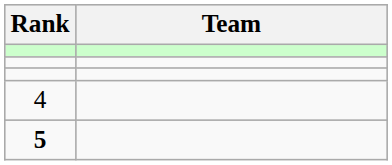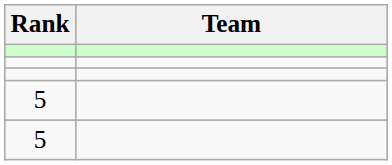(40, 99) 4 -> (40, 99) 5
(40, 139) bold -> (40, 139) normal
